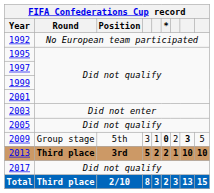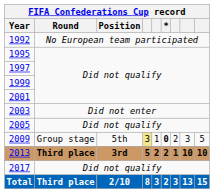(147, 139) no background -> (147, 139) khaki background
(188, 139) bold -> (188, 139) normal
